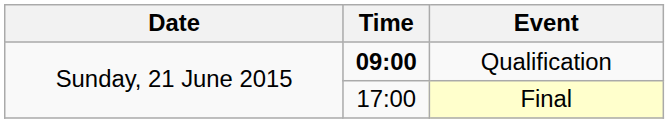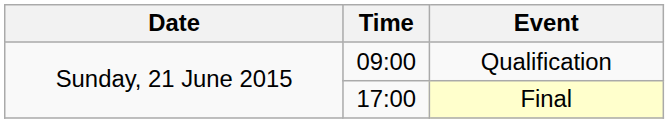(386, 61) bold -> (386, 61) normal
